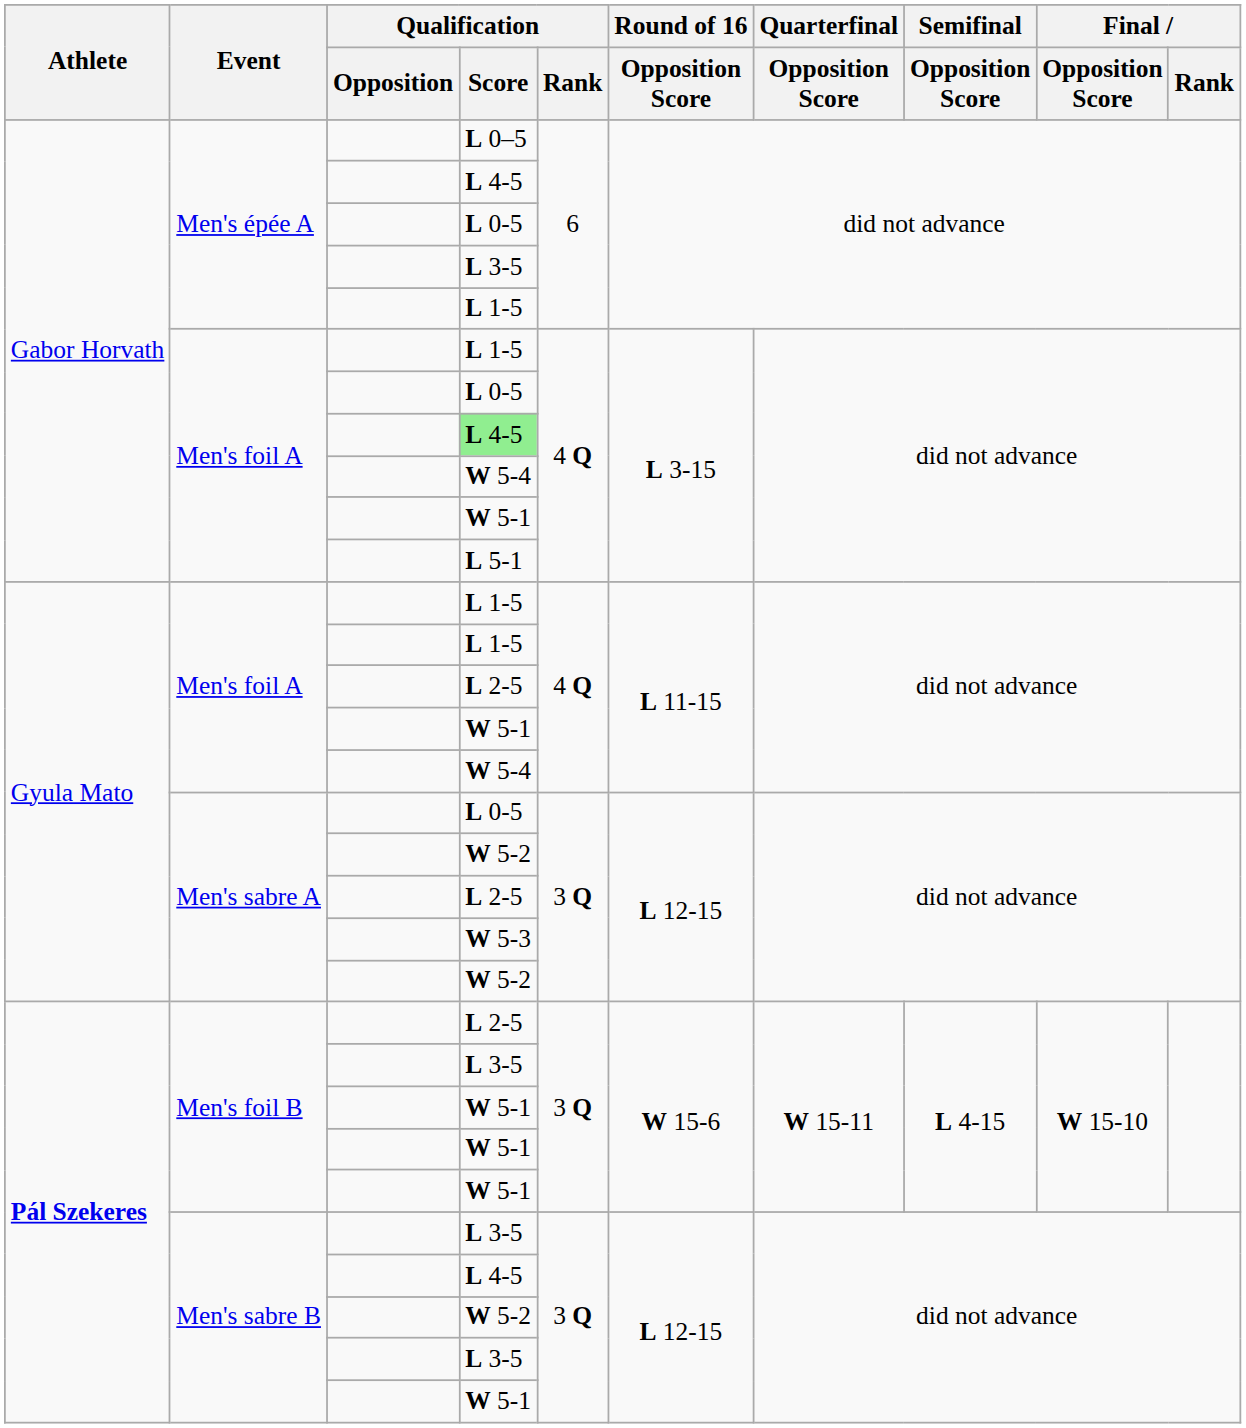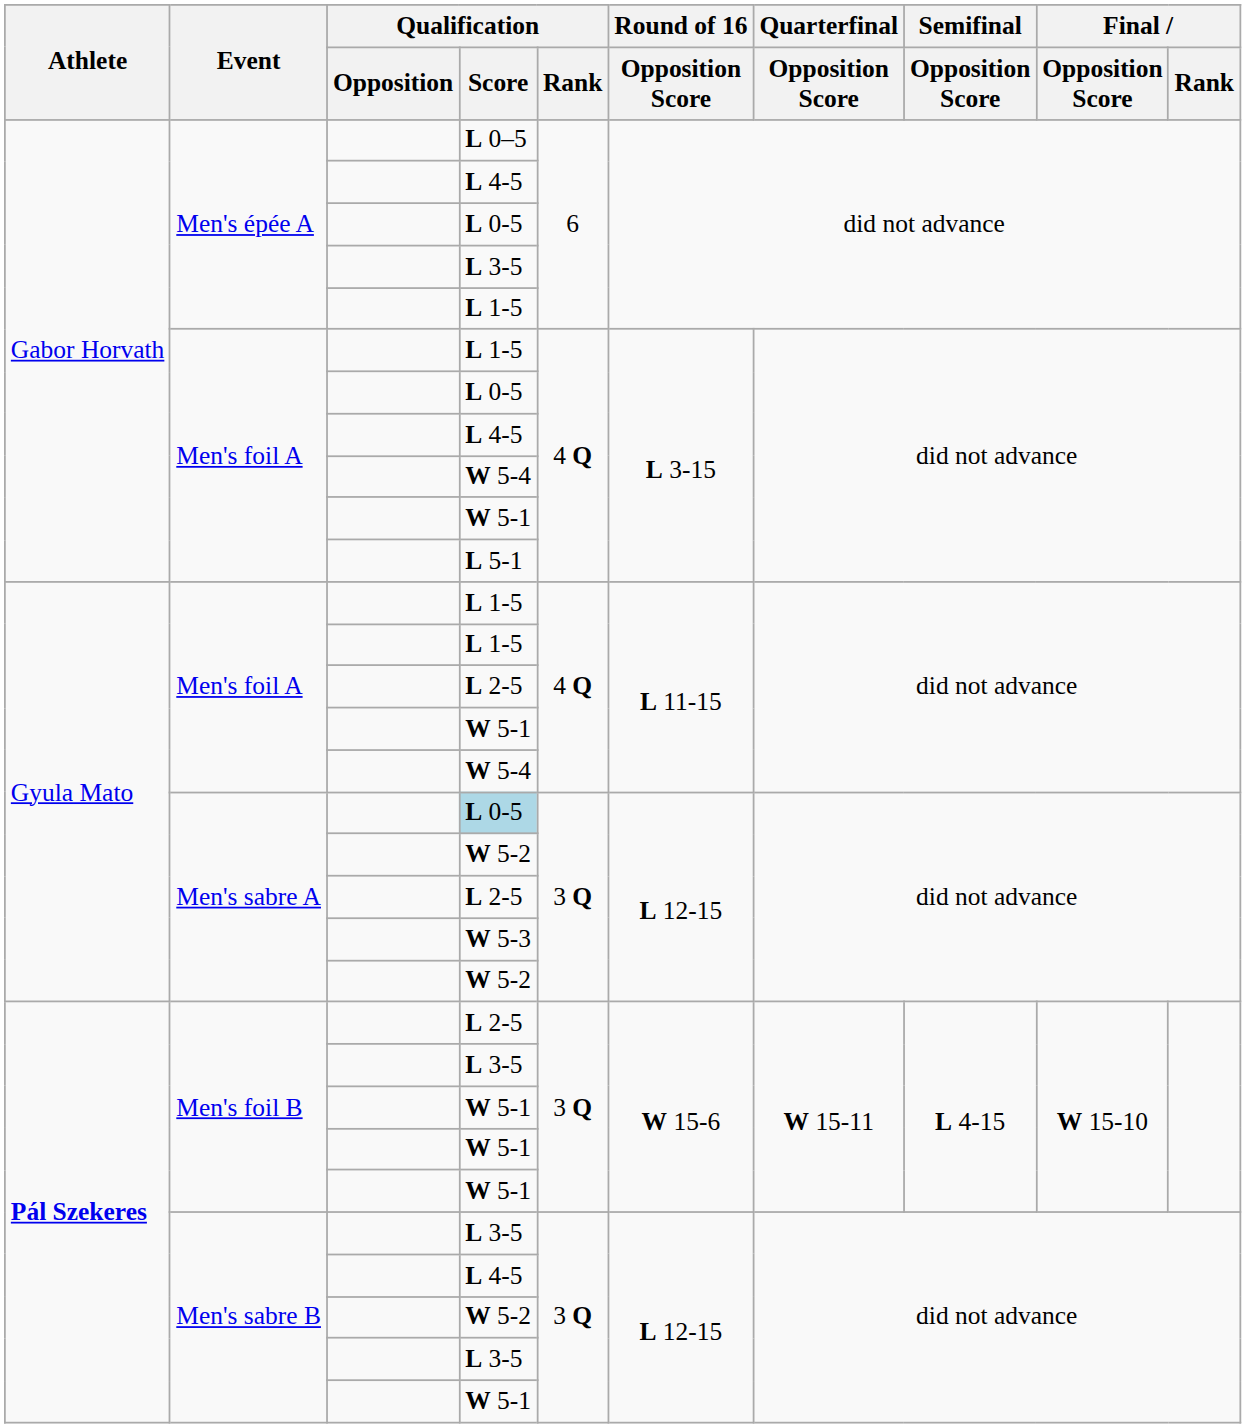(494, 434) lightgreen background -> (494, 434) no background
(494, 812) no background -> (494, 812) lightblue background
